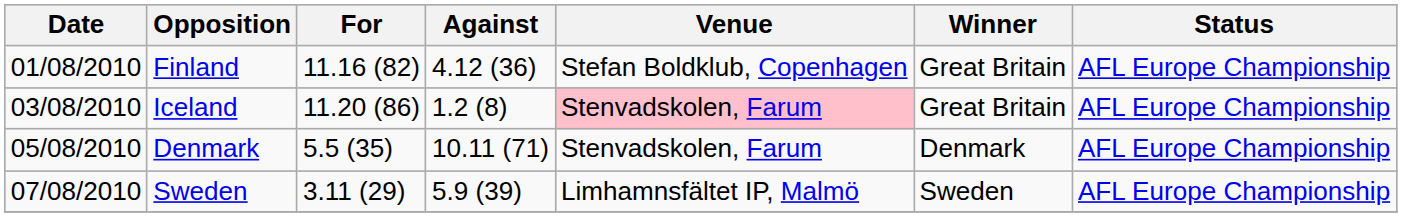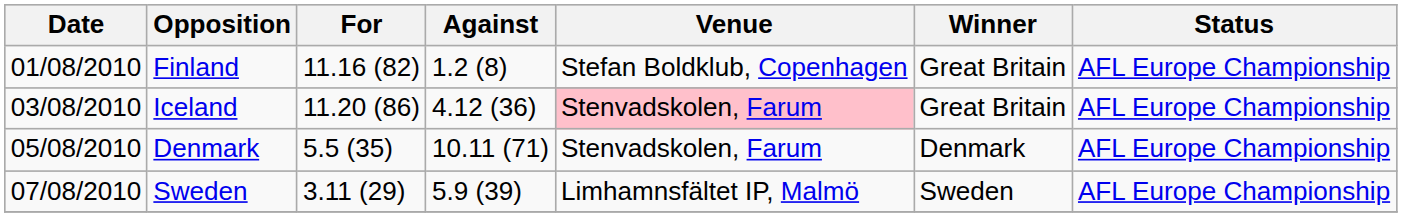(484, 66) 4.12 (36) -> (470, 66) 1.2 (8)
(470, 107) 1.2 (8) -> (484, 107) 4.12 (36)
